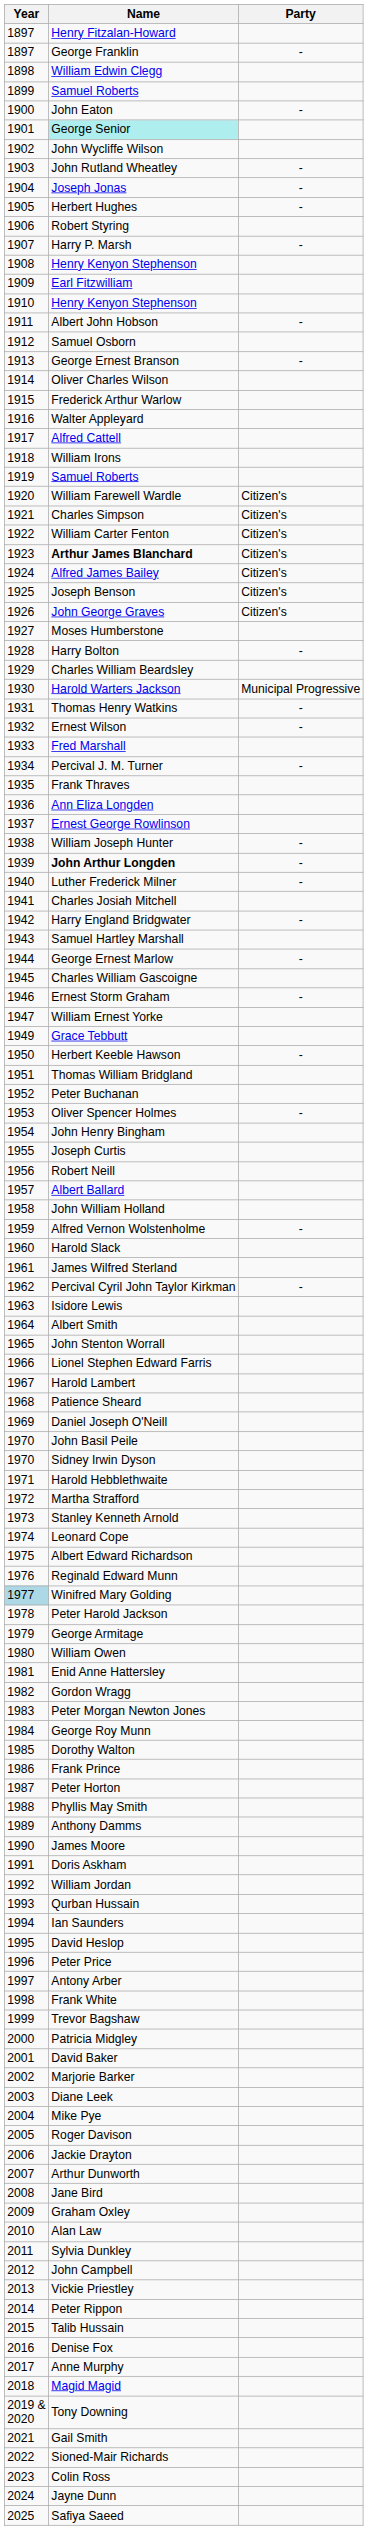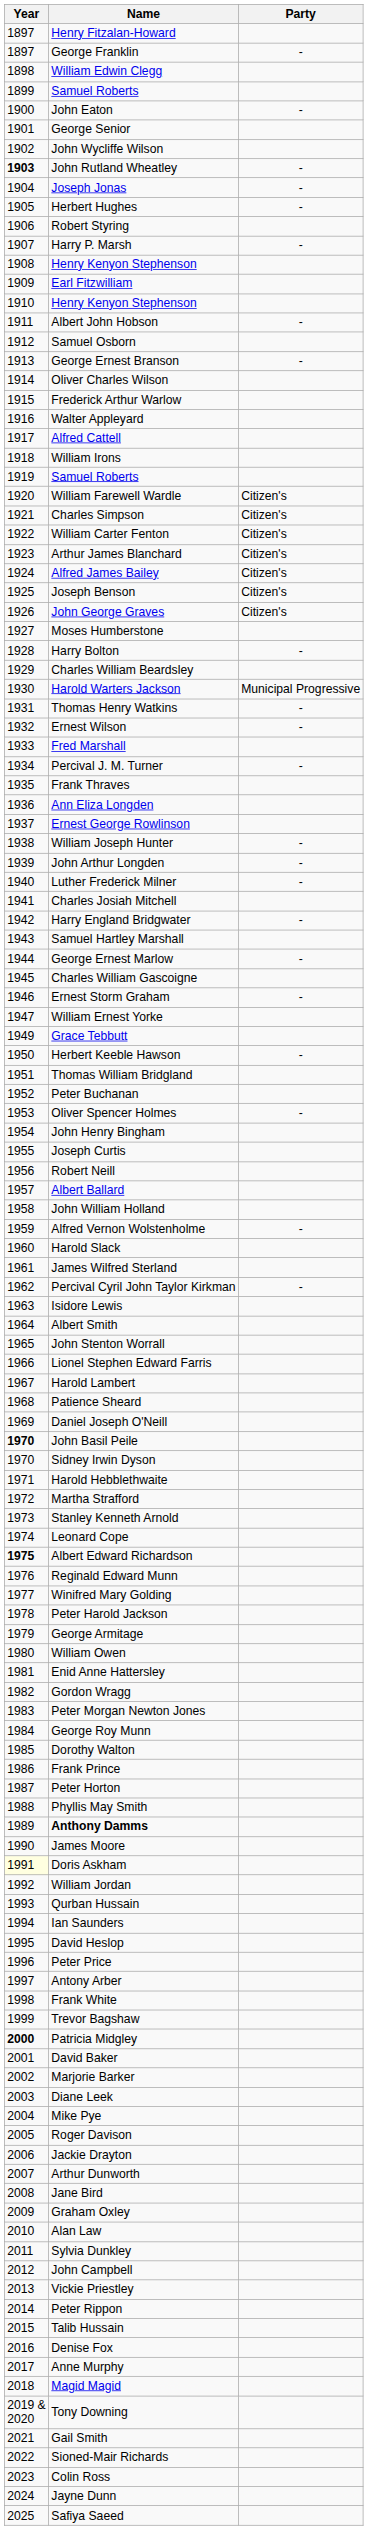(91, 129) paleturquoise background -> (91, 129) no background
(21, 168) normal -> (21, 168) bold
(122, 554) bold -> (117, 554) normal
(113, 862) bold -> (108, 862) normal
(21, 1441) normal -> (21, 1441) bold
(21, 1556) normal -> (21, 1556) bold
(21, 1595) lightblue background -> (21, 1595) no background
(96, 1826) normal -> (100, 1826) bold
(21, 1865) no background -> (21, 1865) lightyellow background
(21, 2039) normal -> (21, 2039) bold
